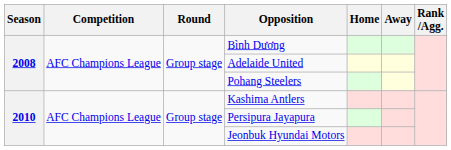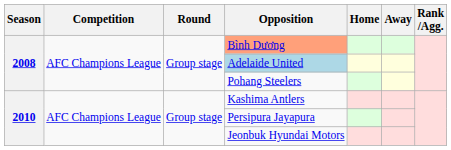(256, 44) no background -> (256, 44) lightsalmon background
(265, 63) no background -> (265, 63) lightblue background
